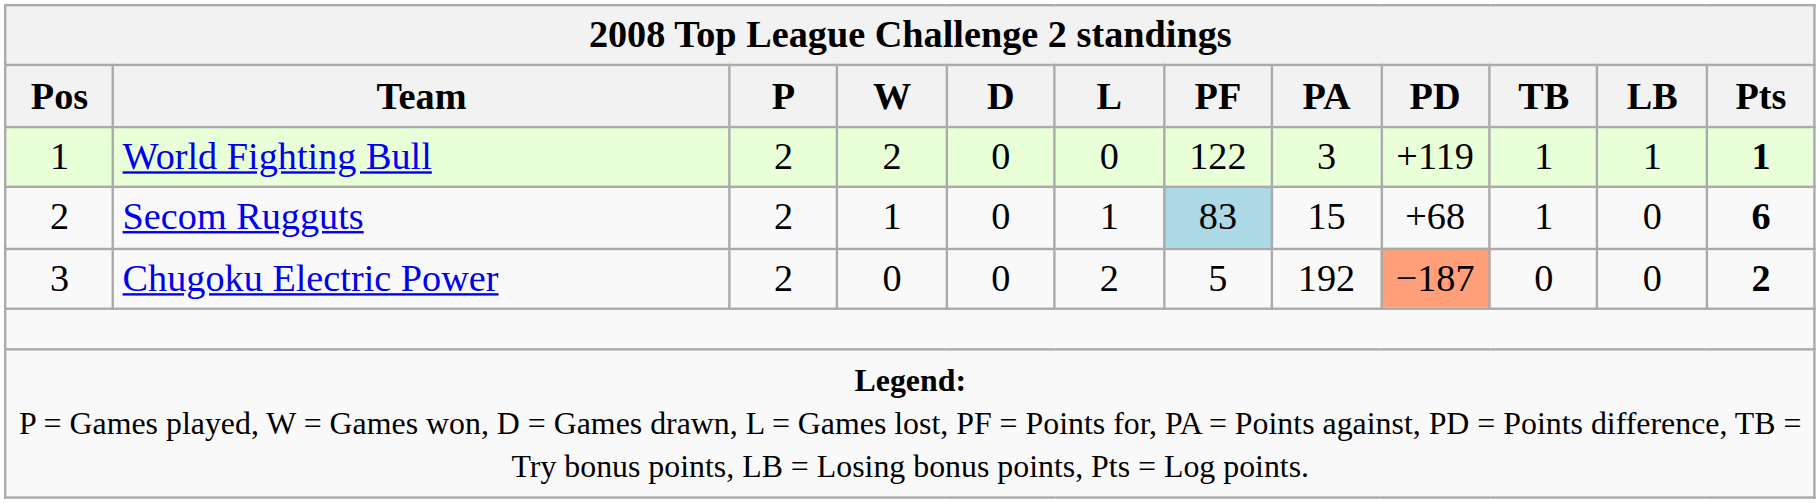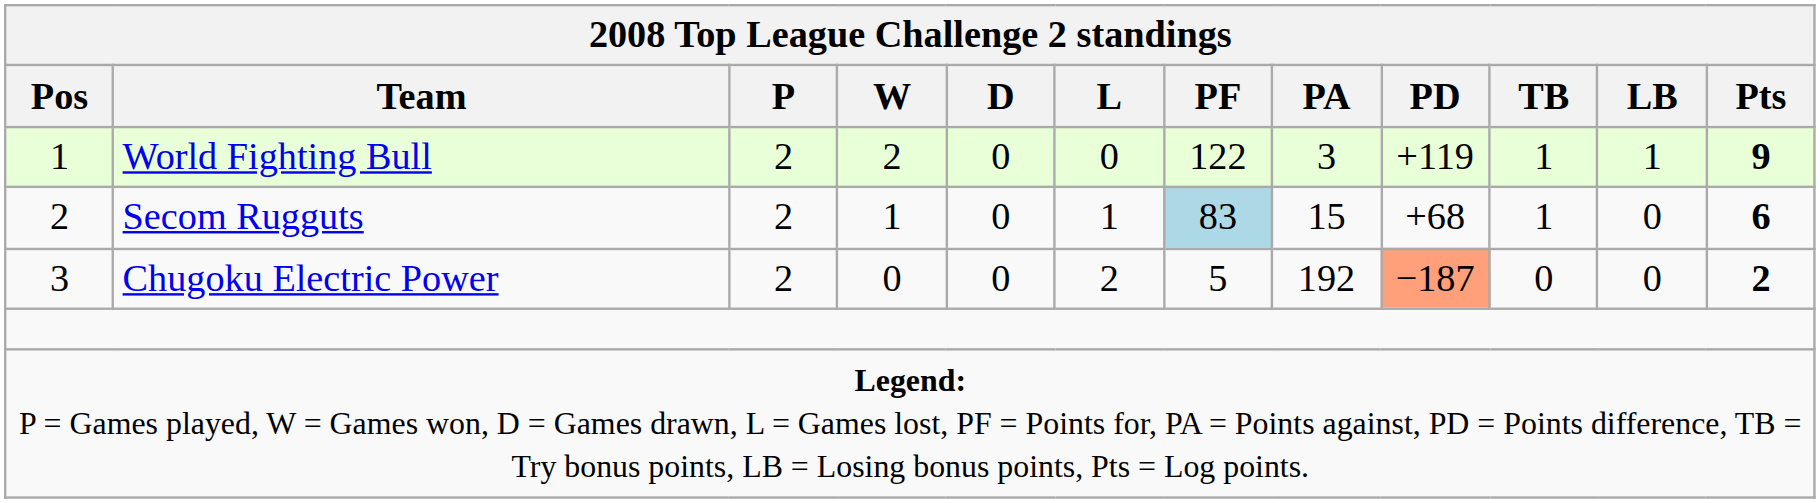(1761, 156) 1 -> (1761, 156) 9
